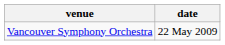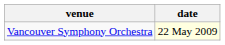(188, 31) no background -> (188, 31) lightyellow background
